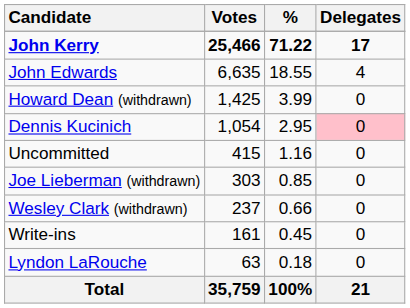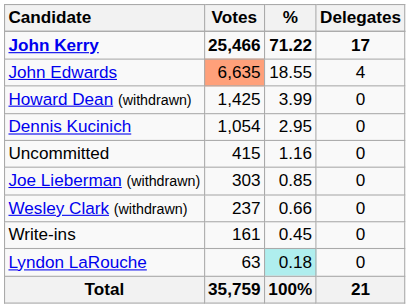(239, 72) no background -> (239, 72) lightsalmon background
(360, 126) pink background -> (360, 126) no background
(295, 262) no background -> (295, 262) paleturquoise background
